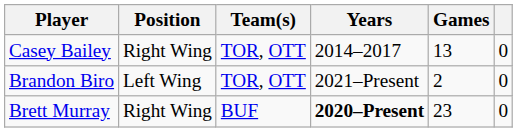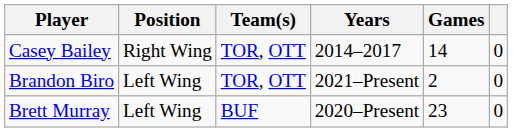(443, 50) 13 -> (438, 50) 14
(167, 111) Right Wing -> (162, 111) Left Wing
(369, 111) bold -> (367, 111) normal
